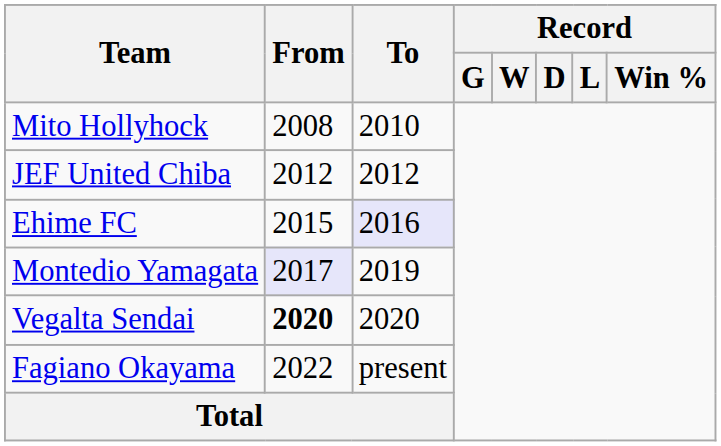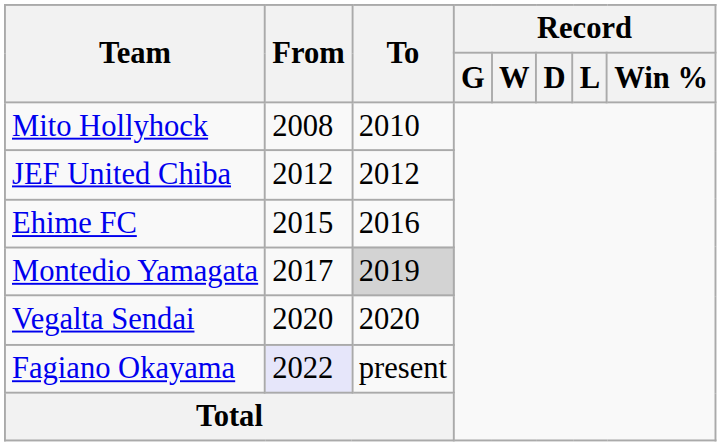(389, 222) lavender background -> (389, 222) no background
(303, 271) lavender background -> (303, 271) no background
(389, 271) no background -> (389, 271) lightgrey background
(303, 319) bold -> (303, 319) normal
(303, 367) no background -> (303, 367) lavender background
